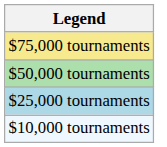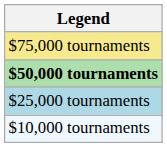(79, 73) normal -> (83, 73) bold
